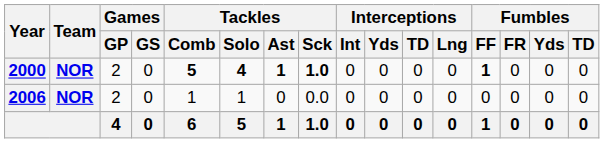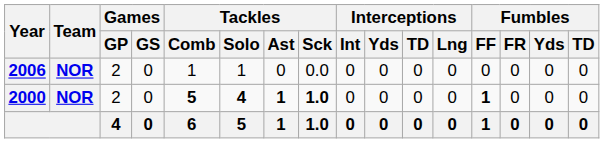rows swapped: (27, 71) <-> (27, 97)
